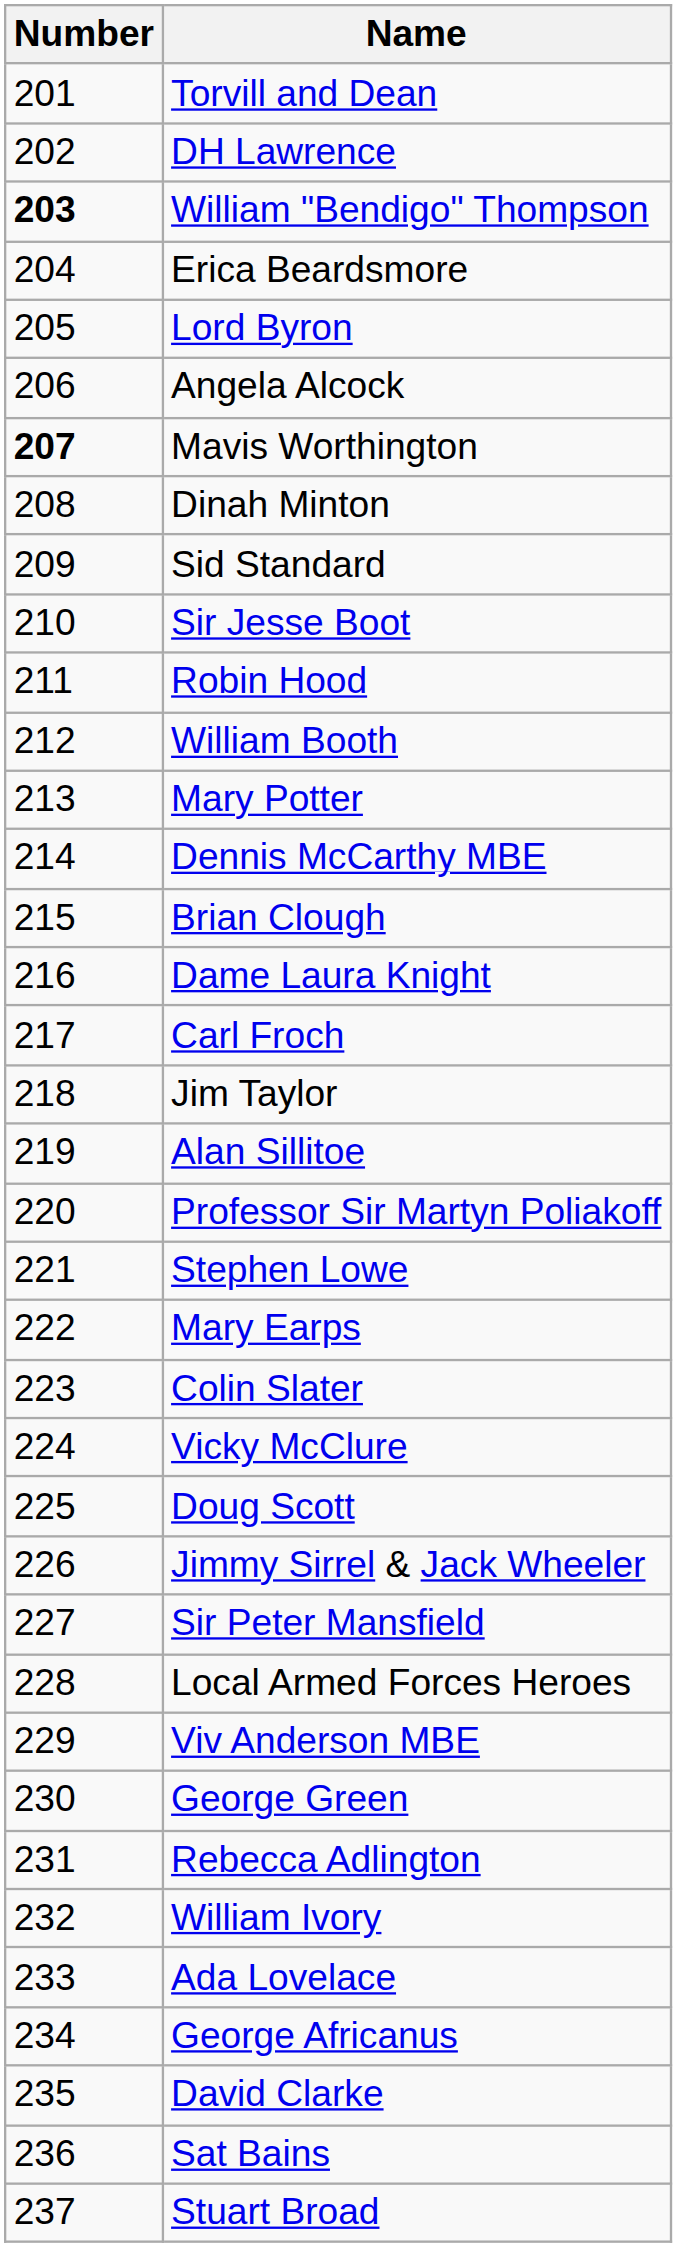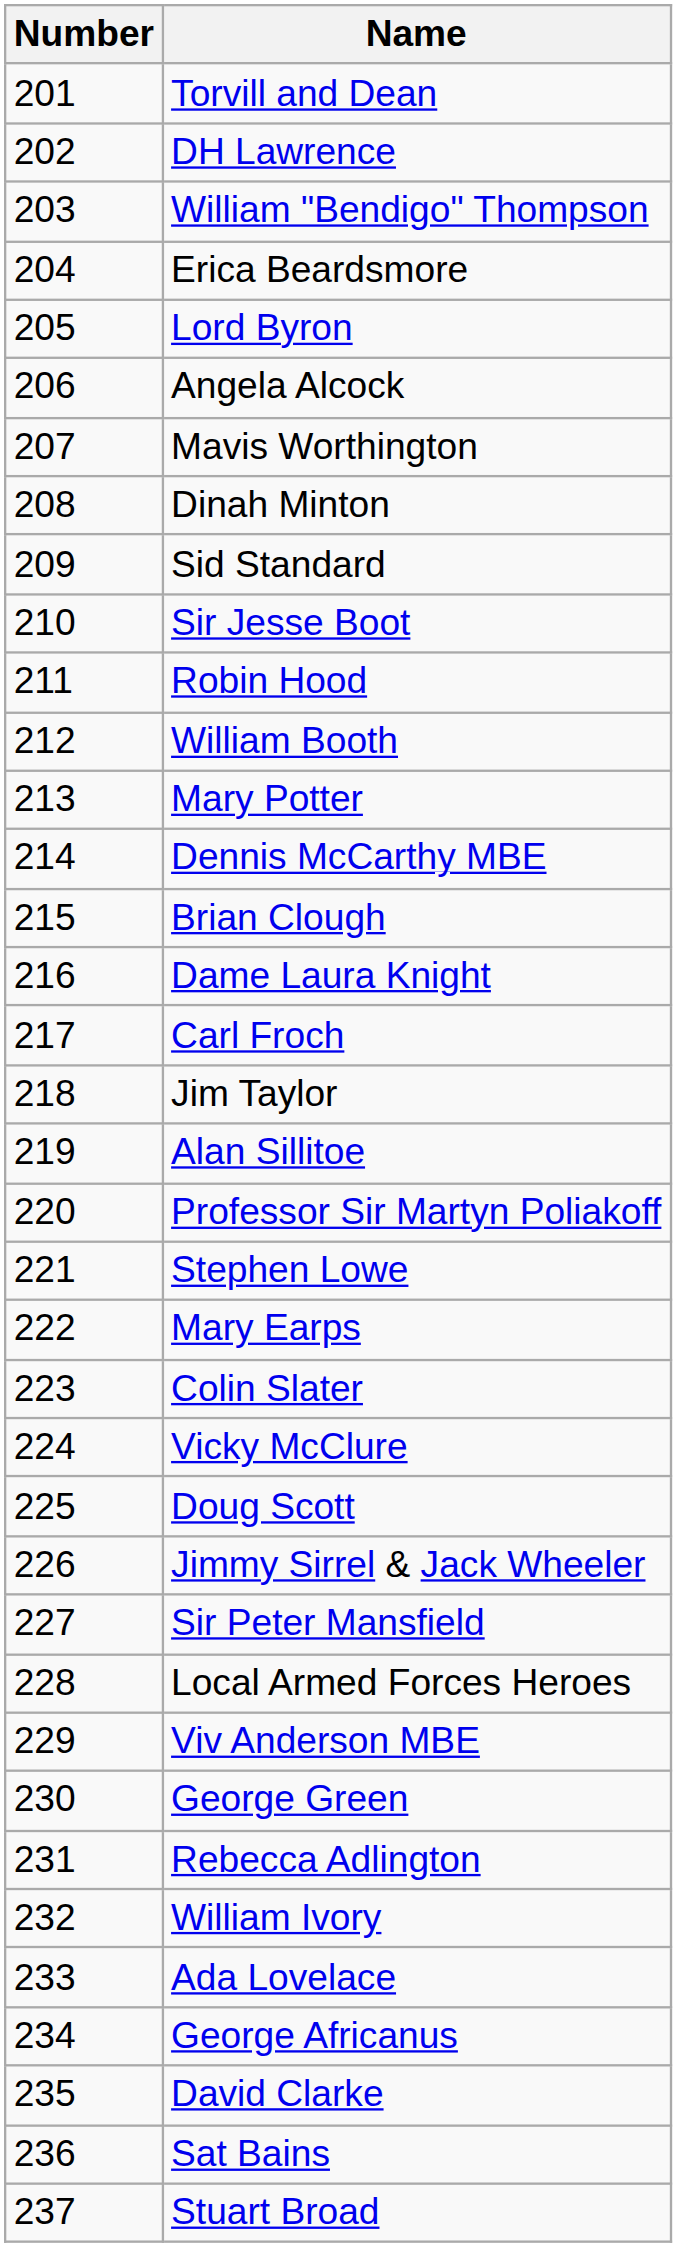(45, 210) bold -> (45, 210) normal
(45, 446) bold -> (45, 446) normal
